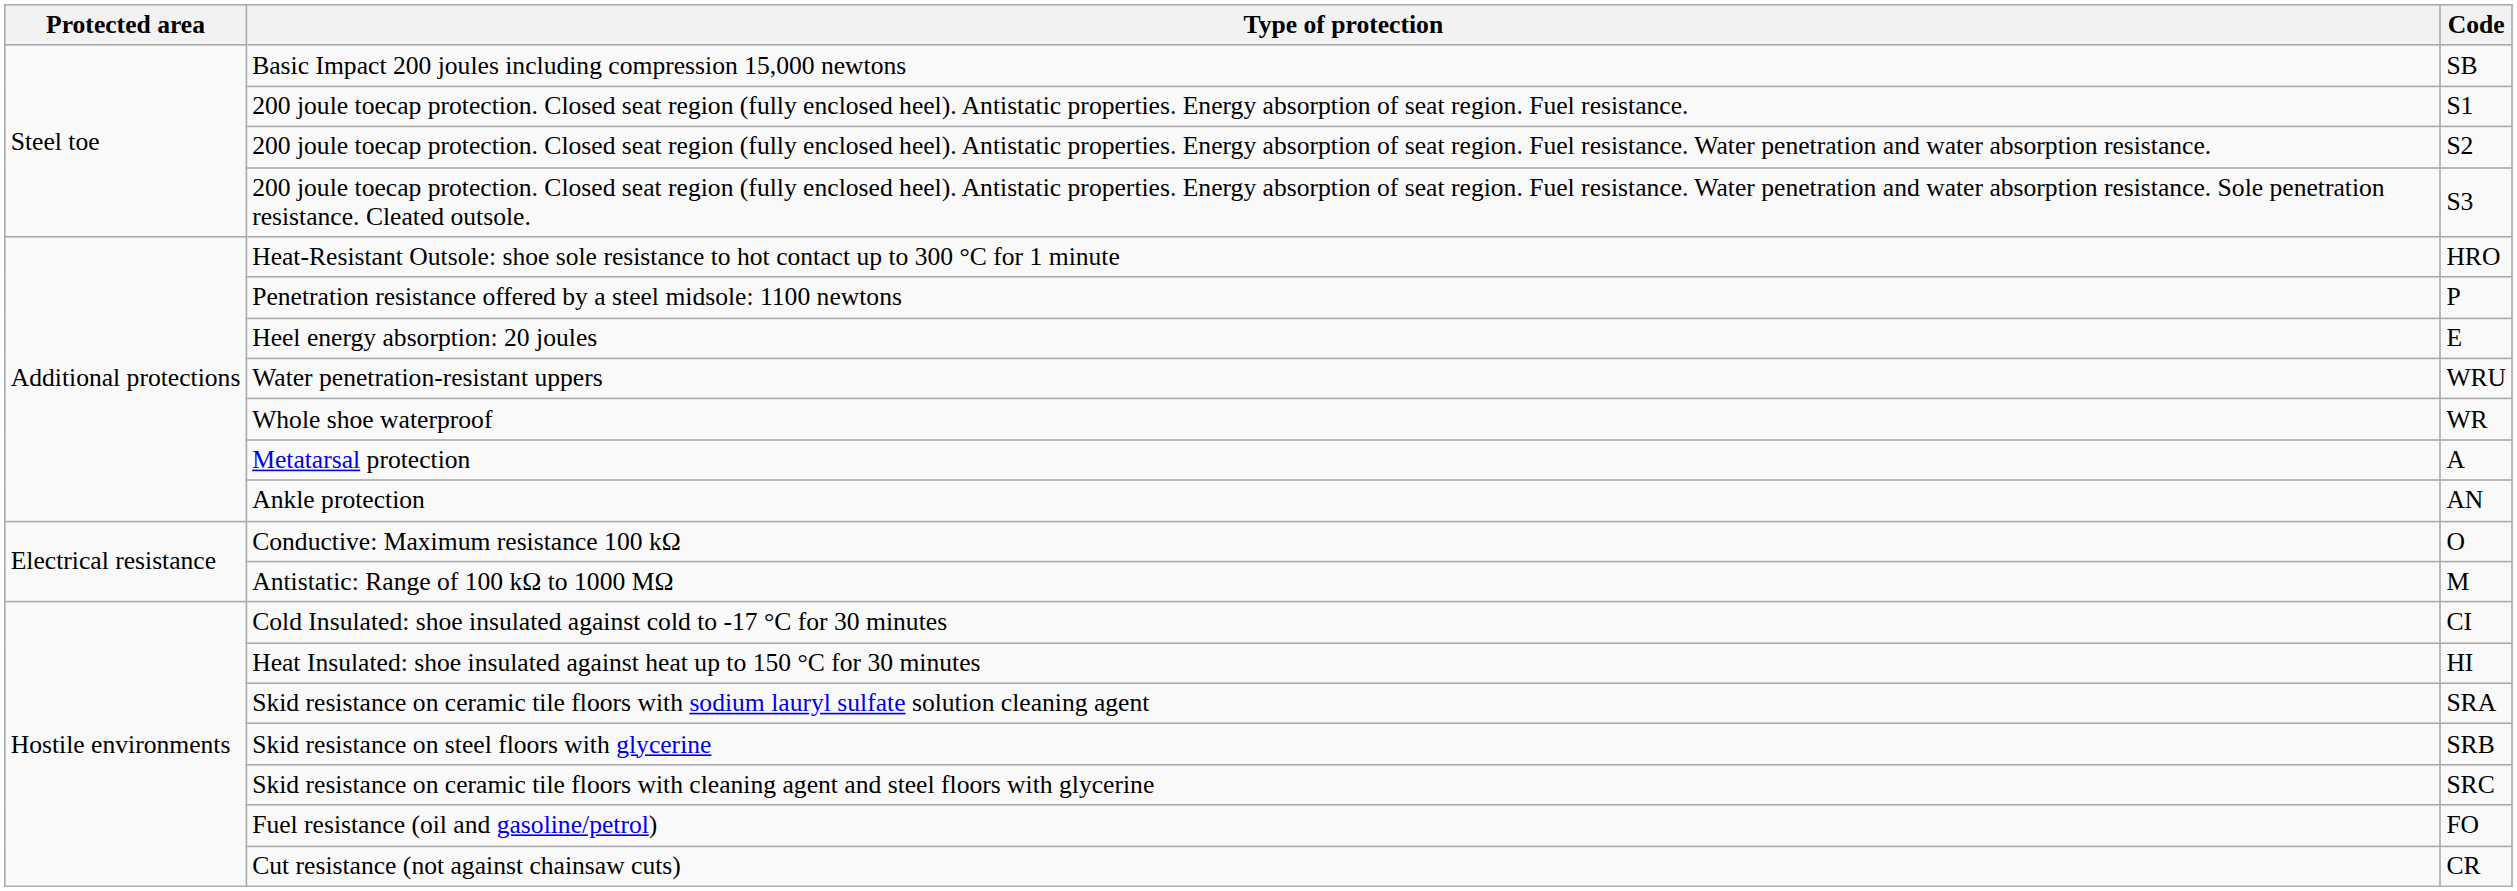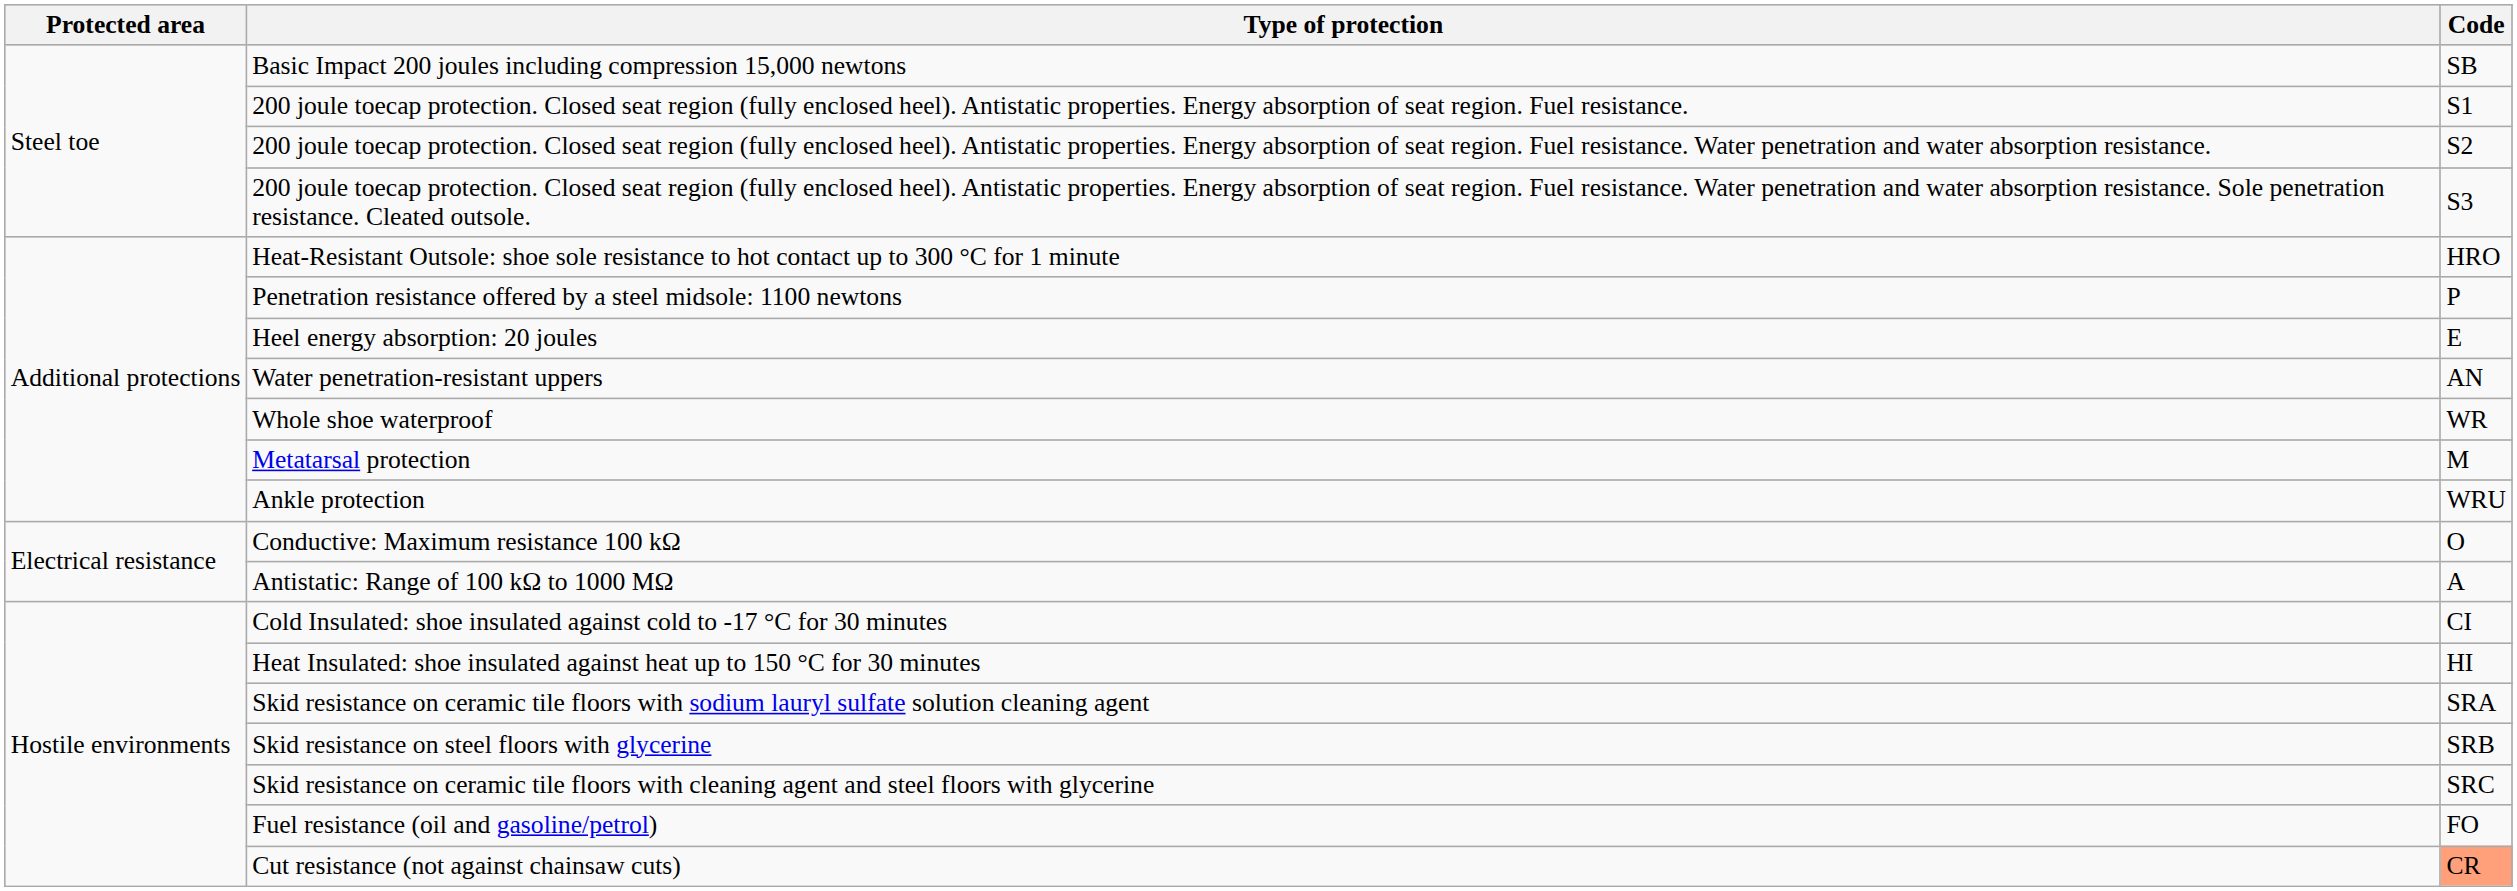(2476, 378) WRU -> (2465, 378) AN
(2456, 459) A -> (2458, 459) M
(2465, 500) AN -> (2476, 500) WRU
(2458, 581) M -> (2456, 581) A
(2463, 865) no background -> (2463, 865) lightsalmon background
